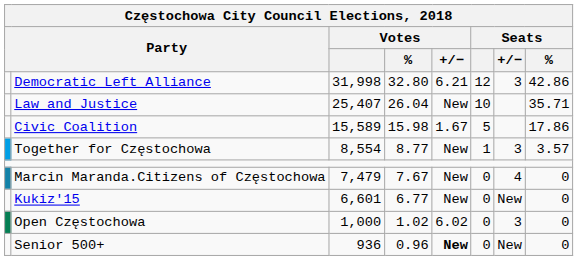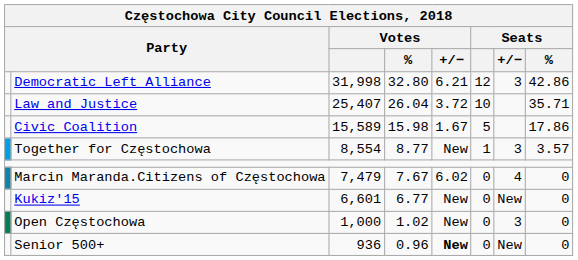(456, 105) New -> (452, 105) 3.72
(456, 178) New -> (452, 178) 6.02
(452, 222) 6.02 -> (456, 222) New
